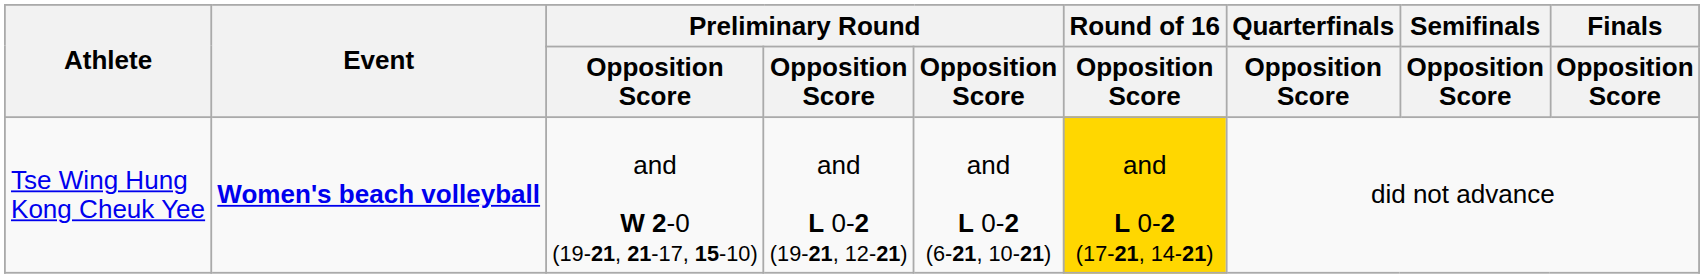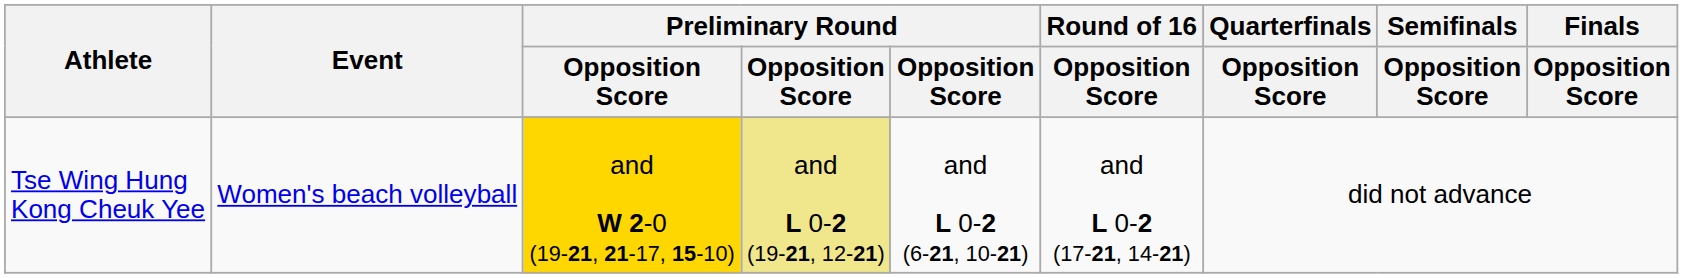(379, 195) bold -> (367, 195) normal
(655, 210) no background -> (632, 210) gold background
(839, 210) no background -> (816, 210) khaki background
(1145, 210) gold background -> (1122, 210) no background
